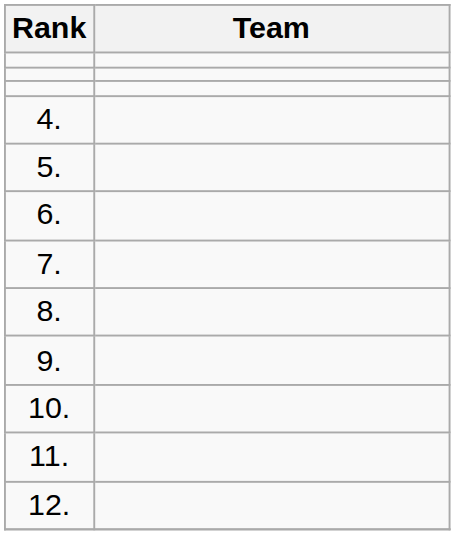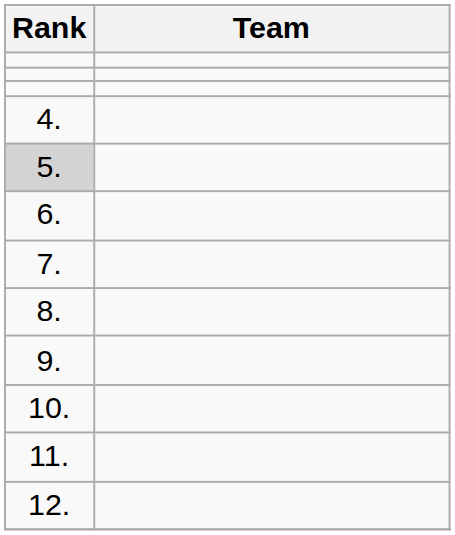(49, 167) no background -> (49, 167) lightgrey background
